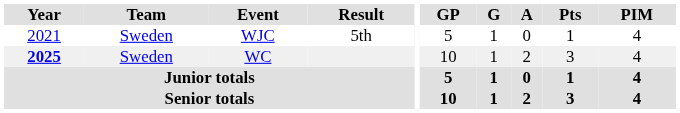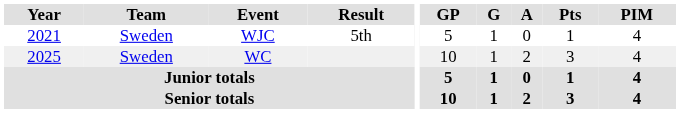(44, 56) bold -> (44, 56) normal
